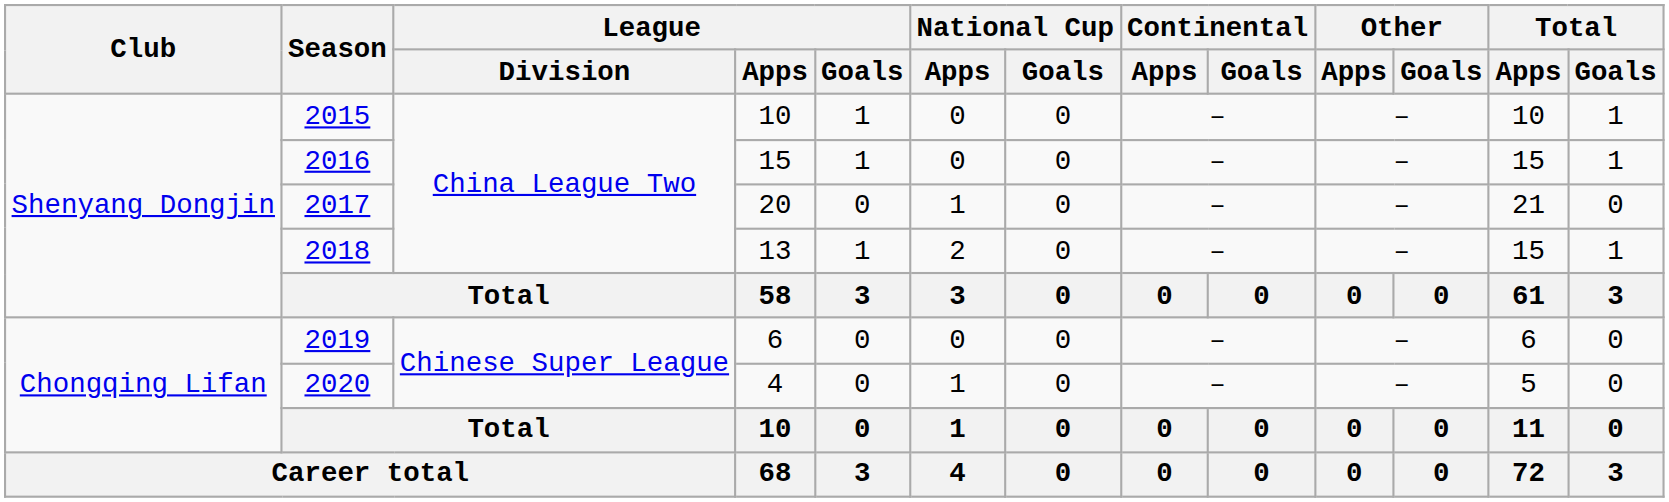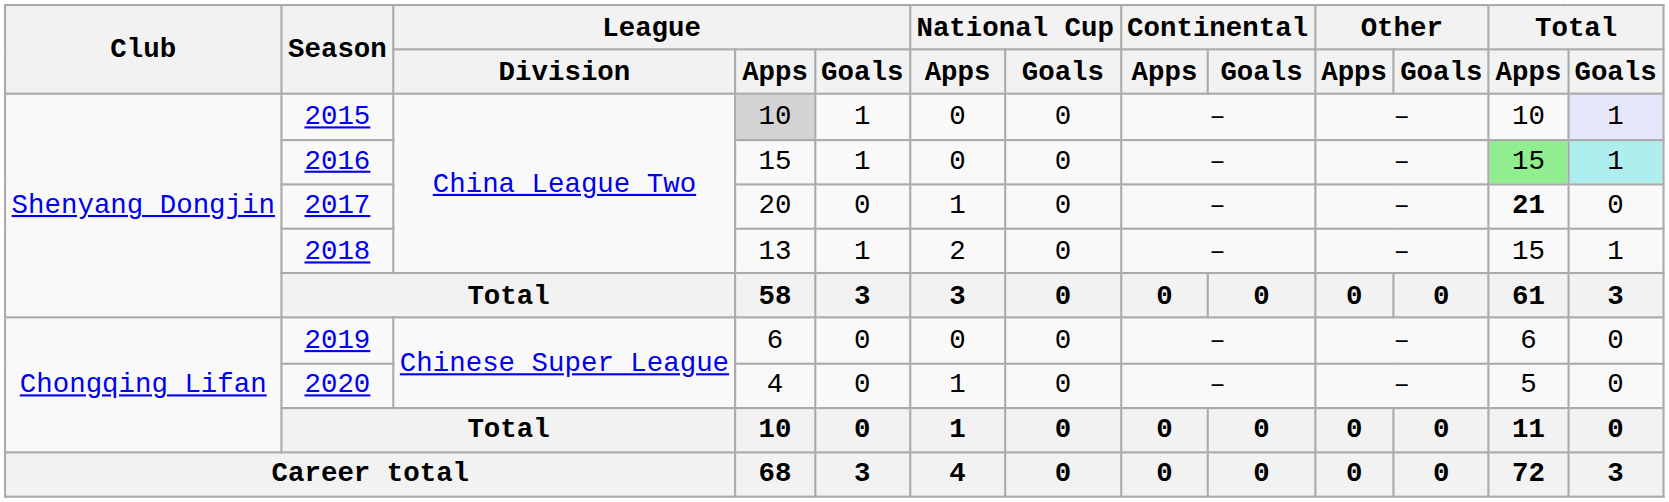(775, 117) no background -> (775, 117) lightgrey background
(1616, 117) no background -> (1616, 117) lavender background
(1528, 162) no background -> (1528, 162) lightgreen background
(1616, 162) no background -> (1616, 162) paleturquoise background
(1528, 206) normal -> (1528, 206) bold
